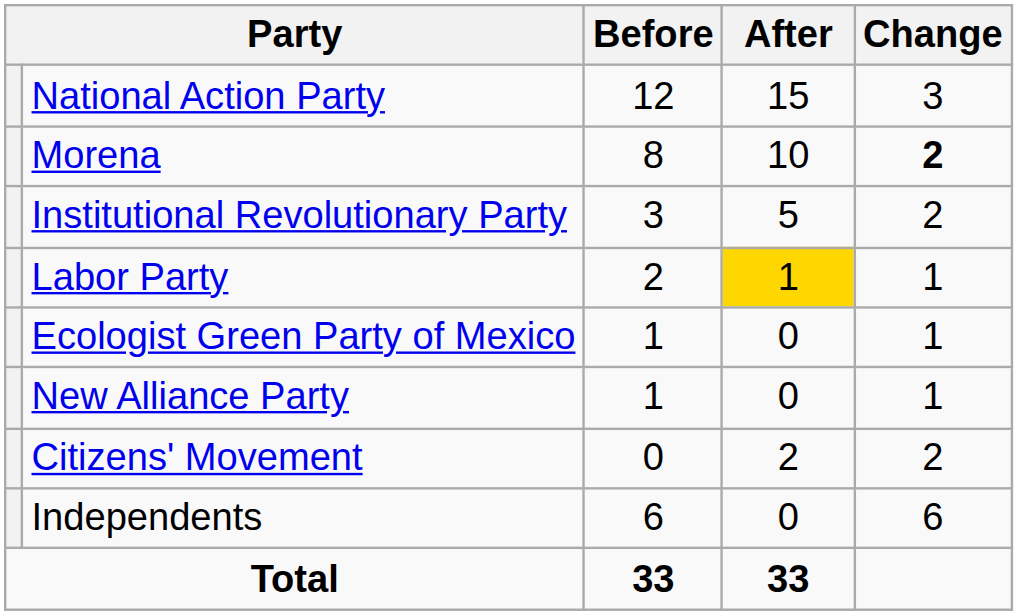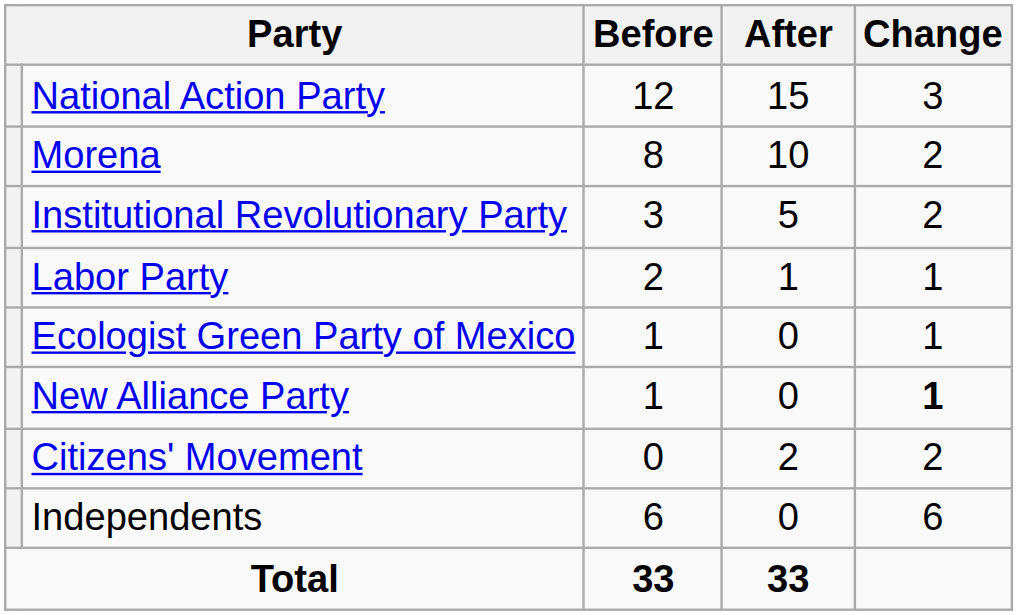(933, 155) bold -> (933, 155) normal
(788, 276) gold background -> (788, 276) no background
(933, 397) normal -> (933, 397) bold
